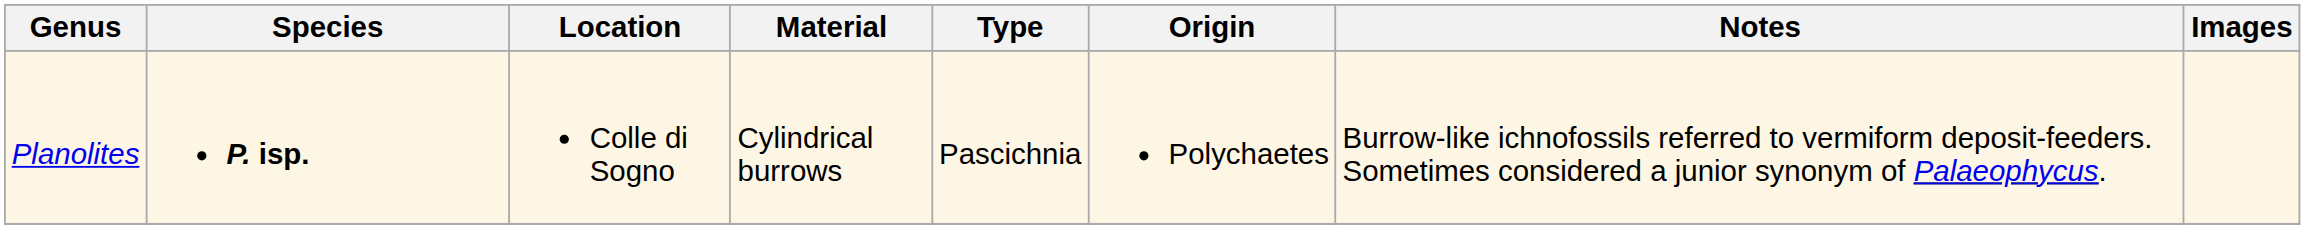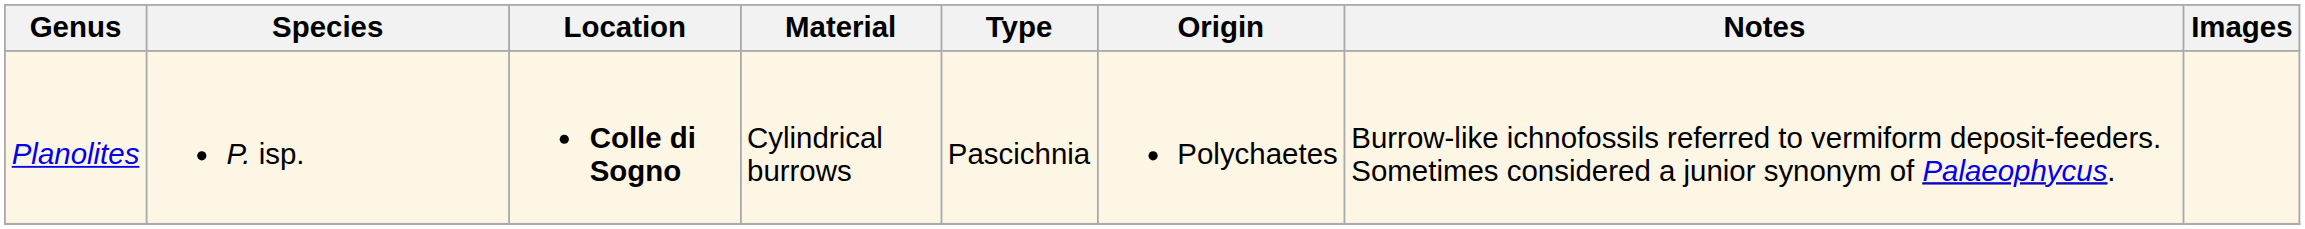(328, 154) bold -> (328, 154) normal
(620, 154) normal -> (625, 154) bold
